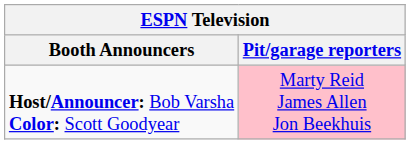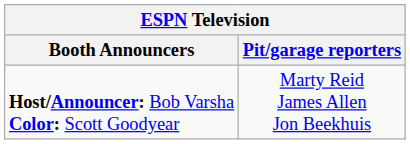(322, 102) pink background -> (322, 102) no background
